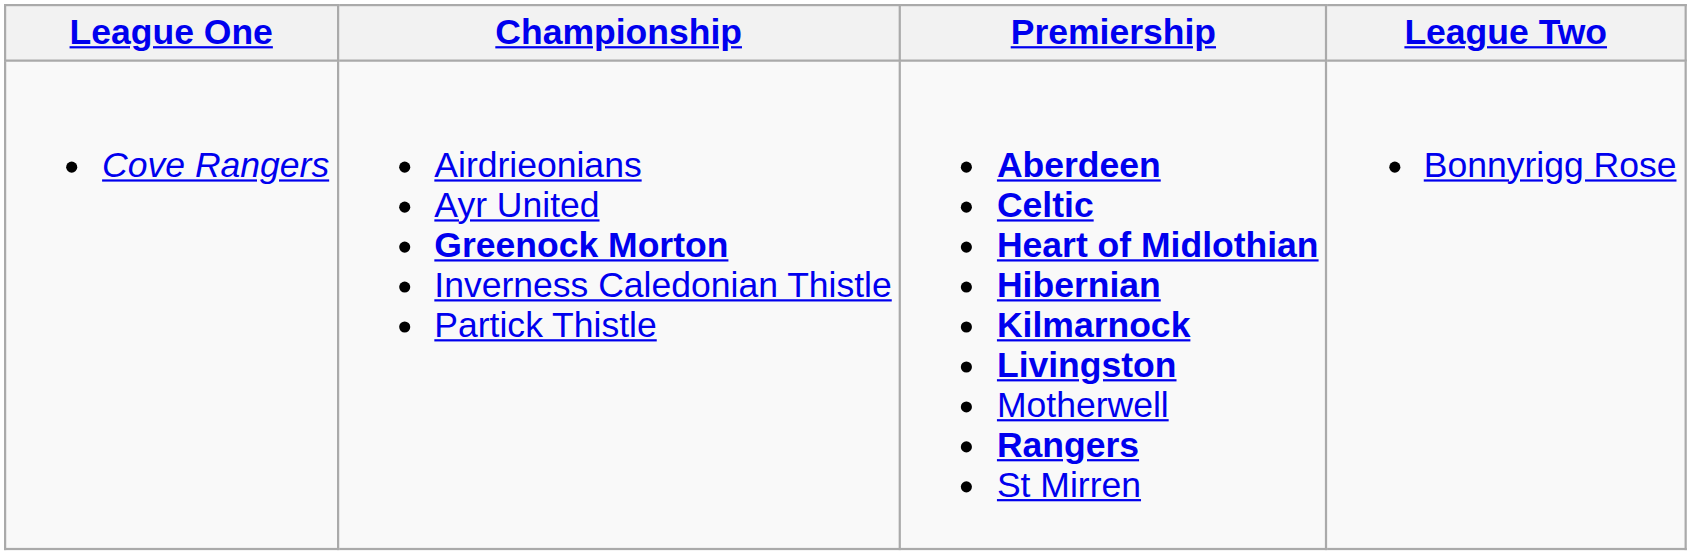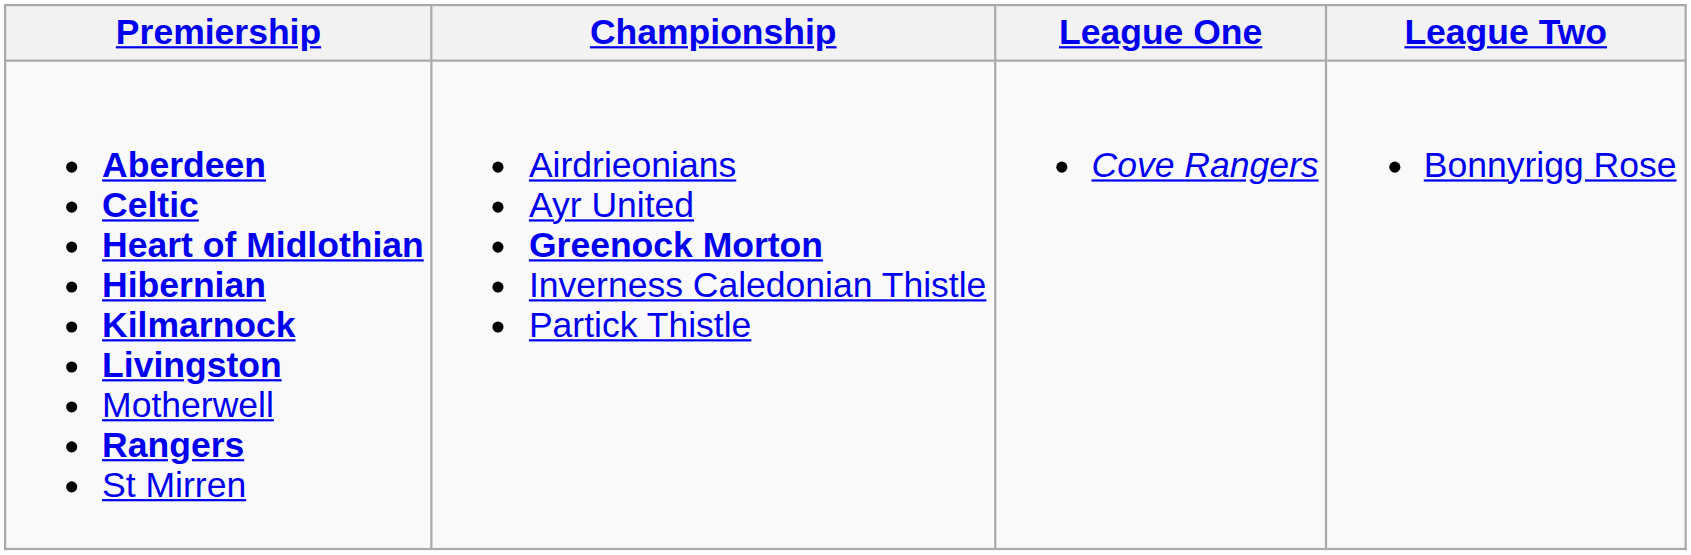columns swapped: (1113, 32) <-> (171, 32)
